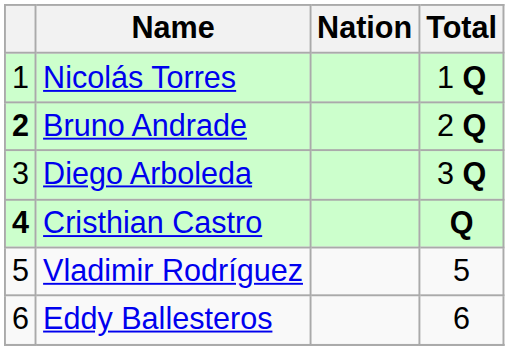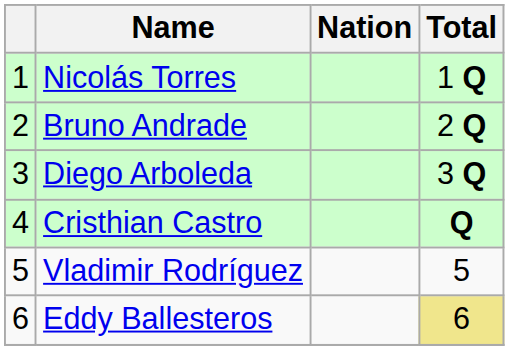(21, 125) bold -> (21, 125) normal
(21, 222) bold -> (21, 222) normal
(462, 319) no background -> (462, 319) khaki background
